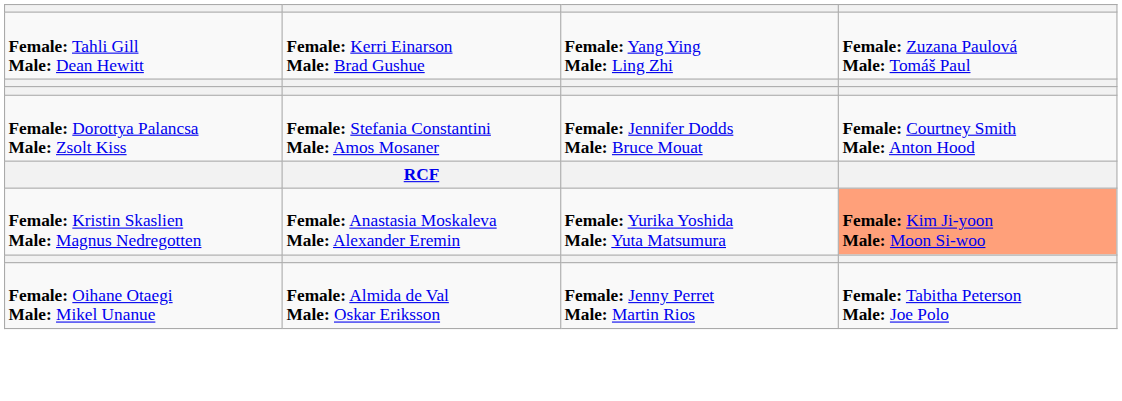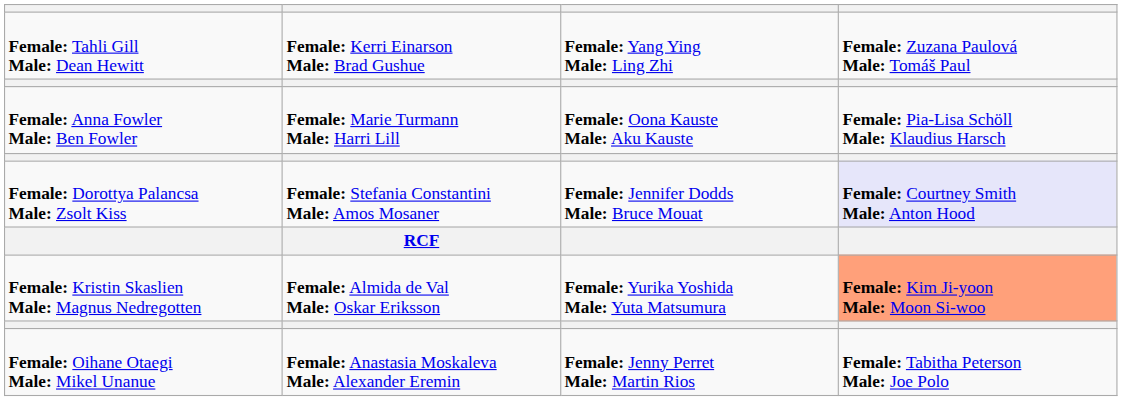+ row: (85, 129)
(929, 137) no background -> (929, 203) lavender background
(392, 231) Female: Anastasia Moskaleva Male: Alexander Eremin -> (368, 297) Female: Almida de Val Male: Oskar Eriksson
(368, 305) Female: Almida de Val Male: Oskar Eriksson -> (392, 371) Female: Anastasia Moskaleva Male: Alexander Eremin
